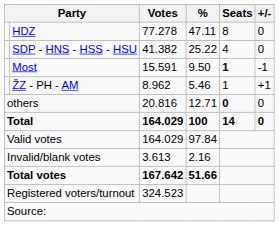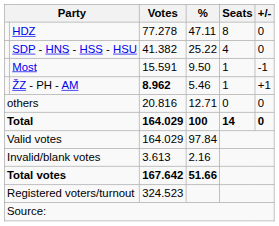(225, 67) bold -> (225, 67) normal
(156, 85) normal -> (156, 85) bold
(225, 103) bold -> (225, 103) normal
